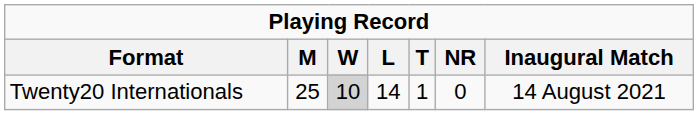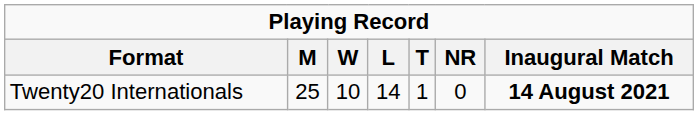(348, 92) lightgrey background -> (348, 92) no background
(589, 92) normal -> (589, 92) bold
